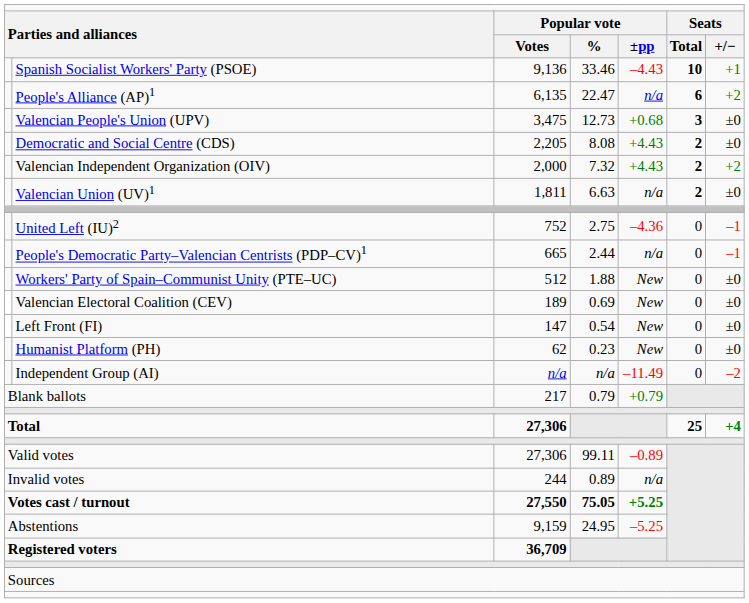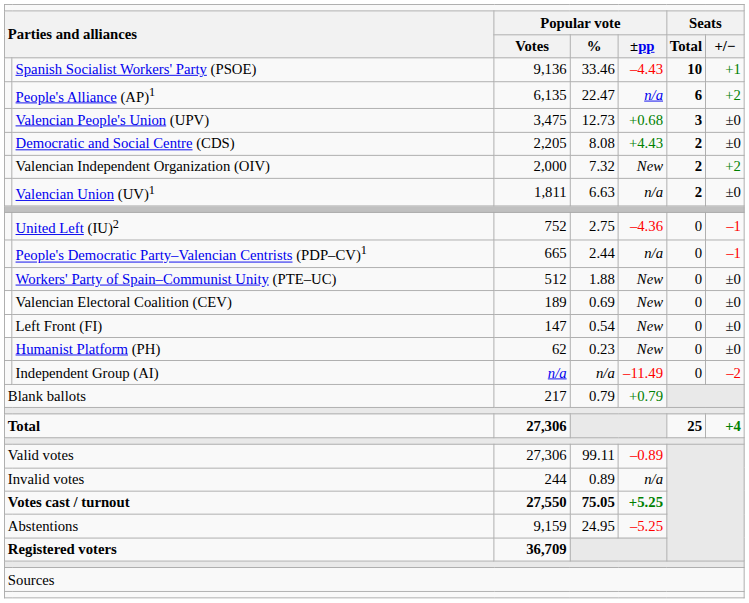(646, 167) +4.43 -> (650, 167) New
